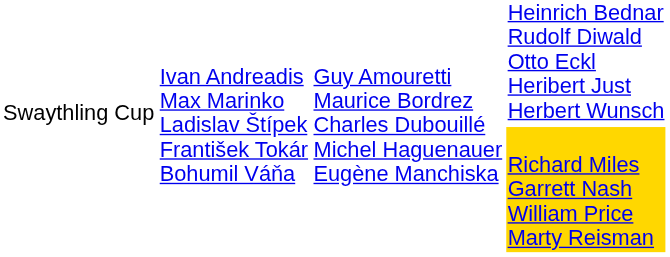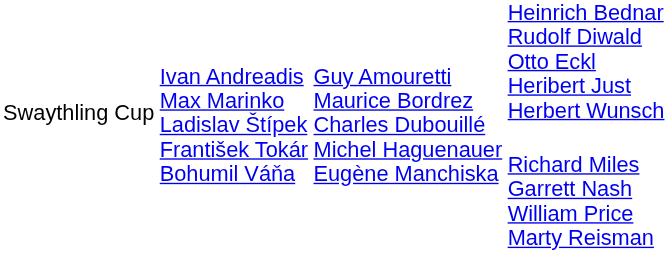(581, 201) gold background -> (581, 201) no background
